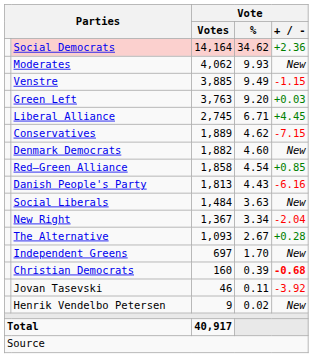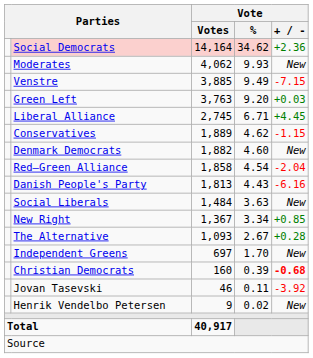(290, 82) -1.15 -> (290, 82) -7.15
(290, 133) -7.15 -> (290, 133) -1.15
(290, 167) +0.85 -> (290, 167) -2.04
(290, 219) -2.04 -> (290, 219) +0.85
